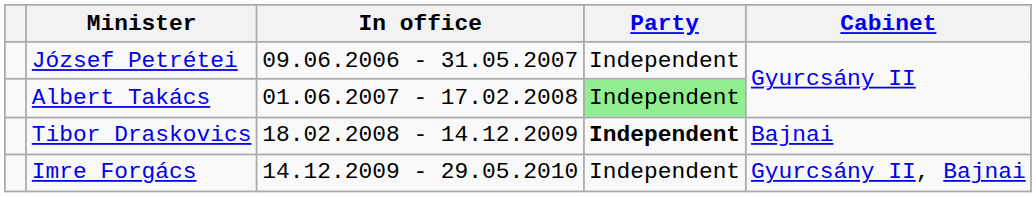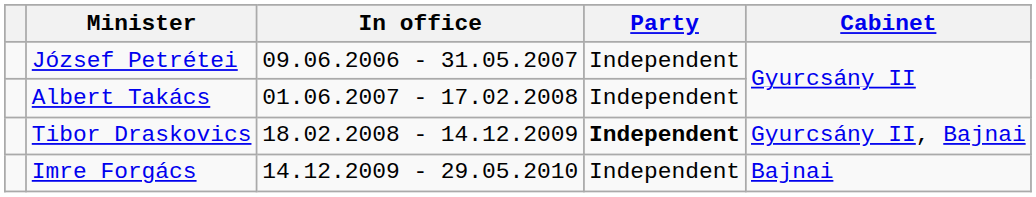(665, 98) lightgreen background -> (665, 98) no background
(792, 135) Bajnai -> (888, 135) Gyurcsány II, Bajnai
(888, 173) Gyurcsány II, Bajnai -> (792, 173) Bajnai
